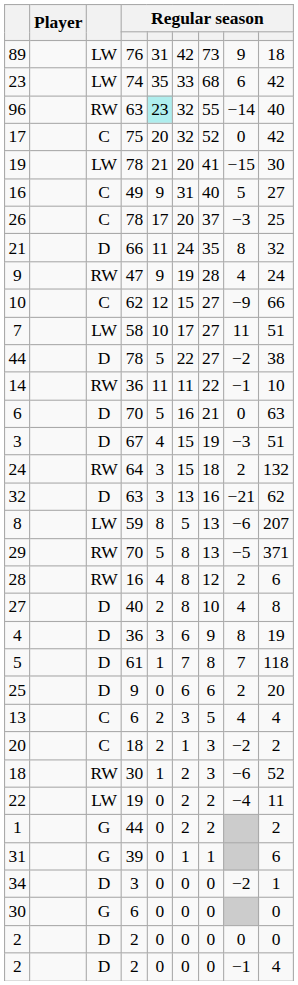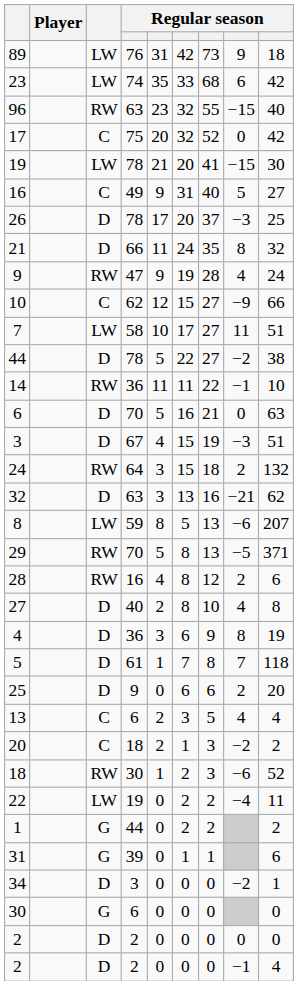(160, 109) paleturquoise background -> (160, 109) no background
(241, 109) −14 -> (241, 109) −15
(104, 219) C -> (104, 219) D
